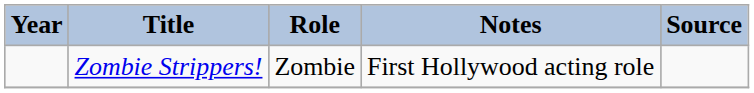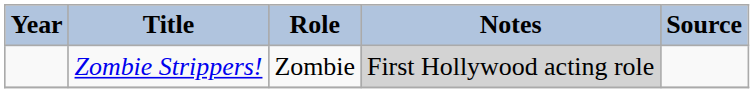(511, 66) no background -> (511, 66) lightgrey background
